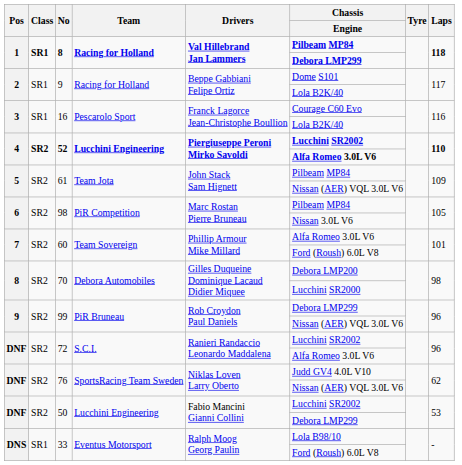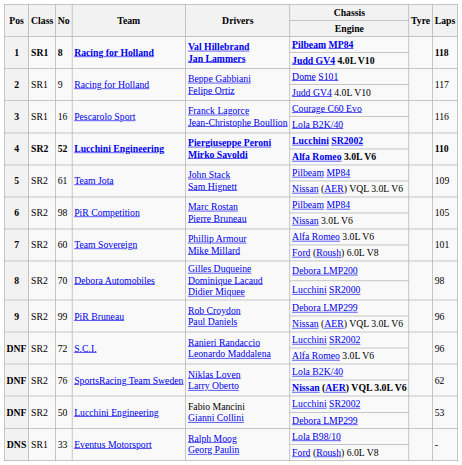(327, 60) Debora LMP299 -> (333, 60) Judd GV4 4.0L V10
(318, 92) Lola B2K/40 -> (332, 92) Judd GV4 4.0L V10
(332, 372) Judd GV4 4.0L V10 -> (318, 372) Lola B2K/40
(348, 388) normal -> (349, 388) bold
